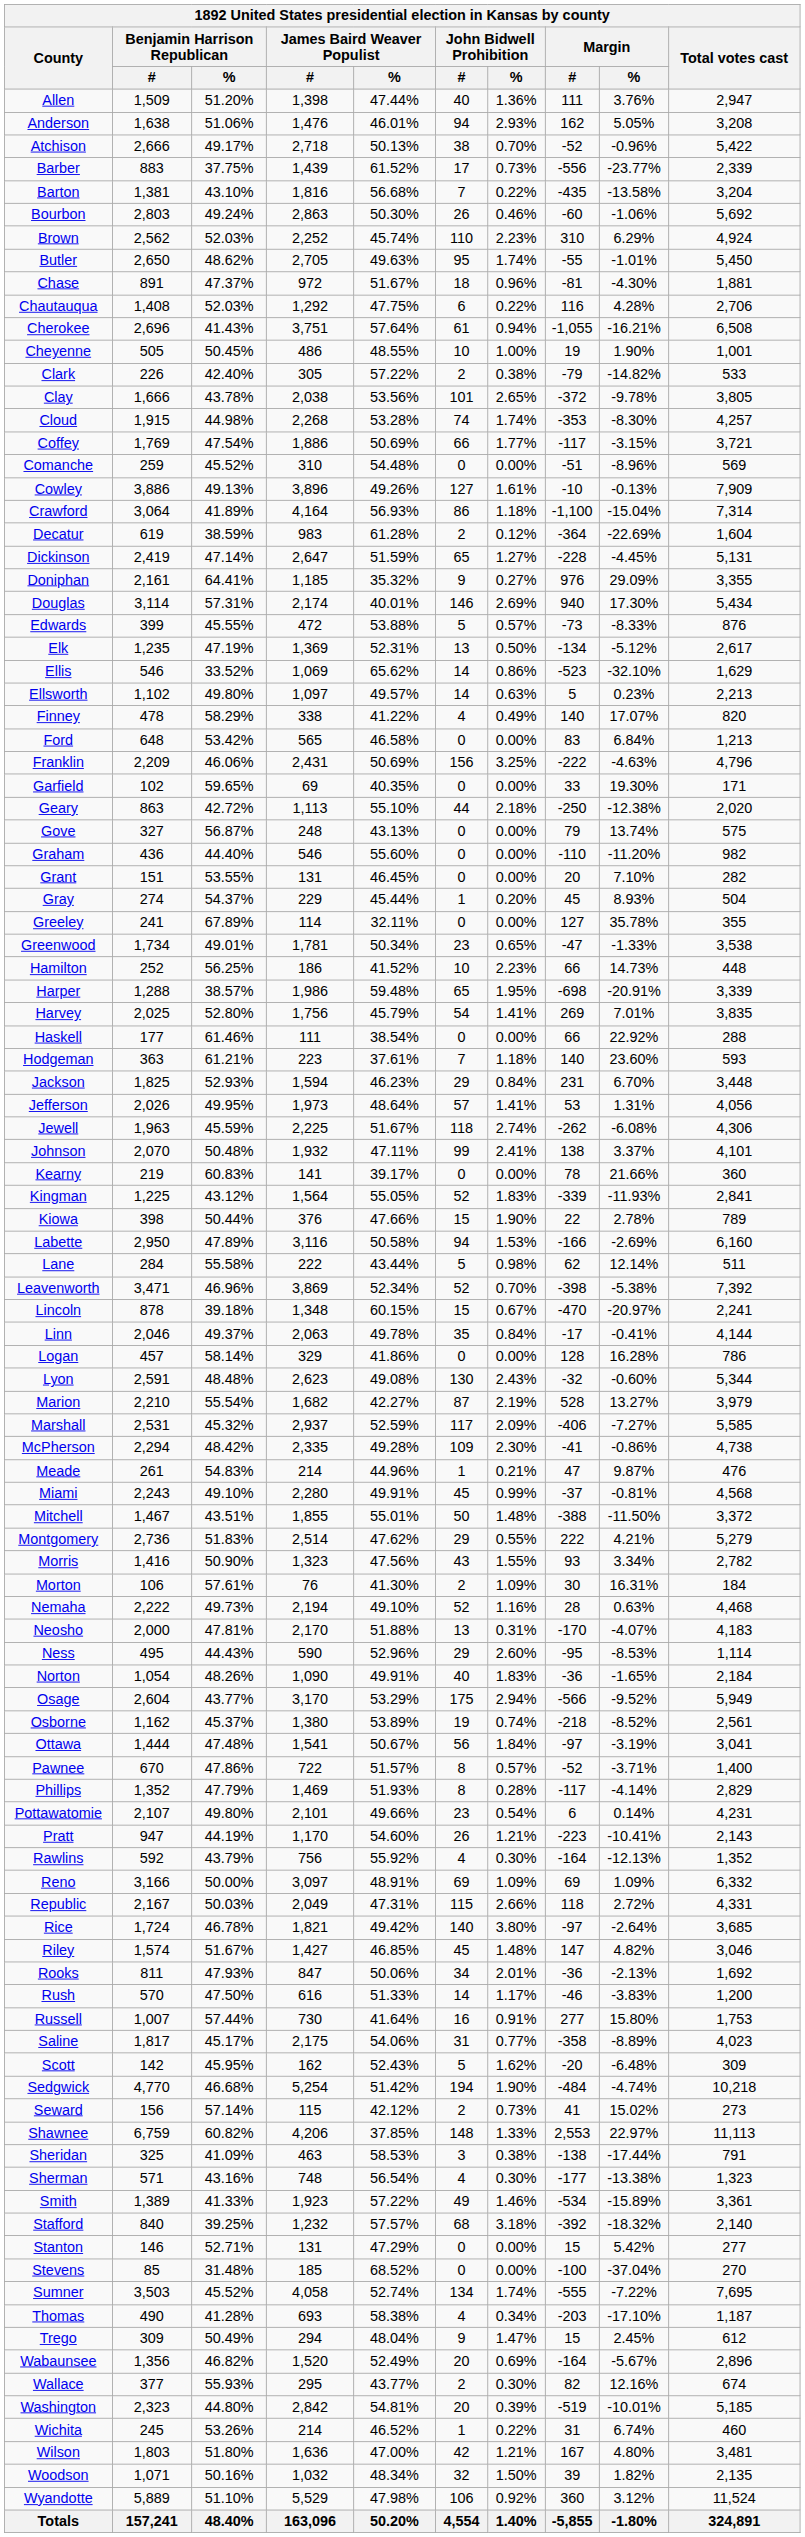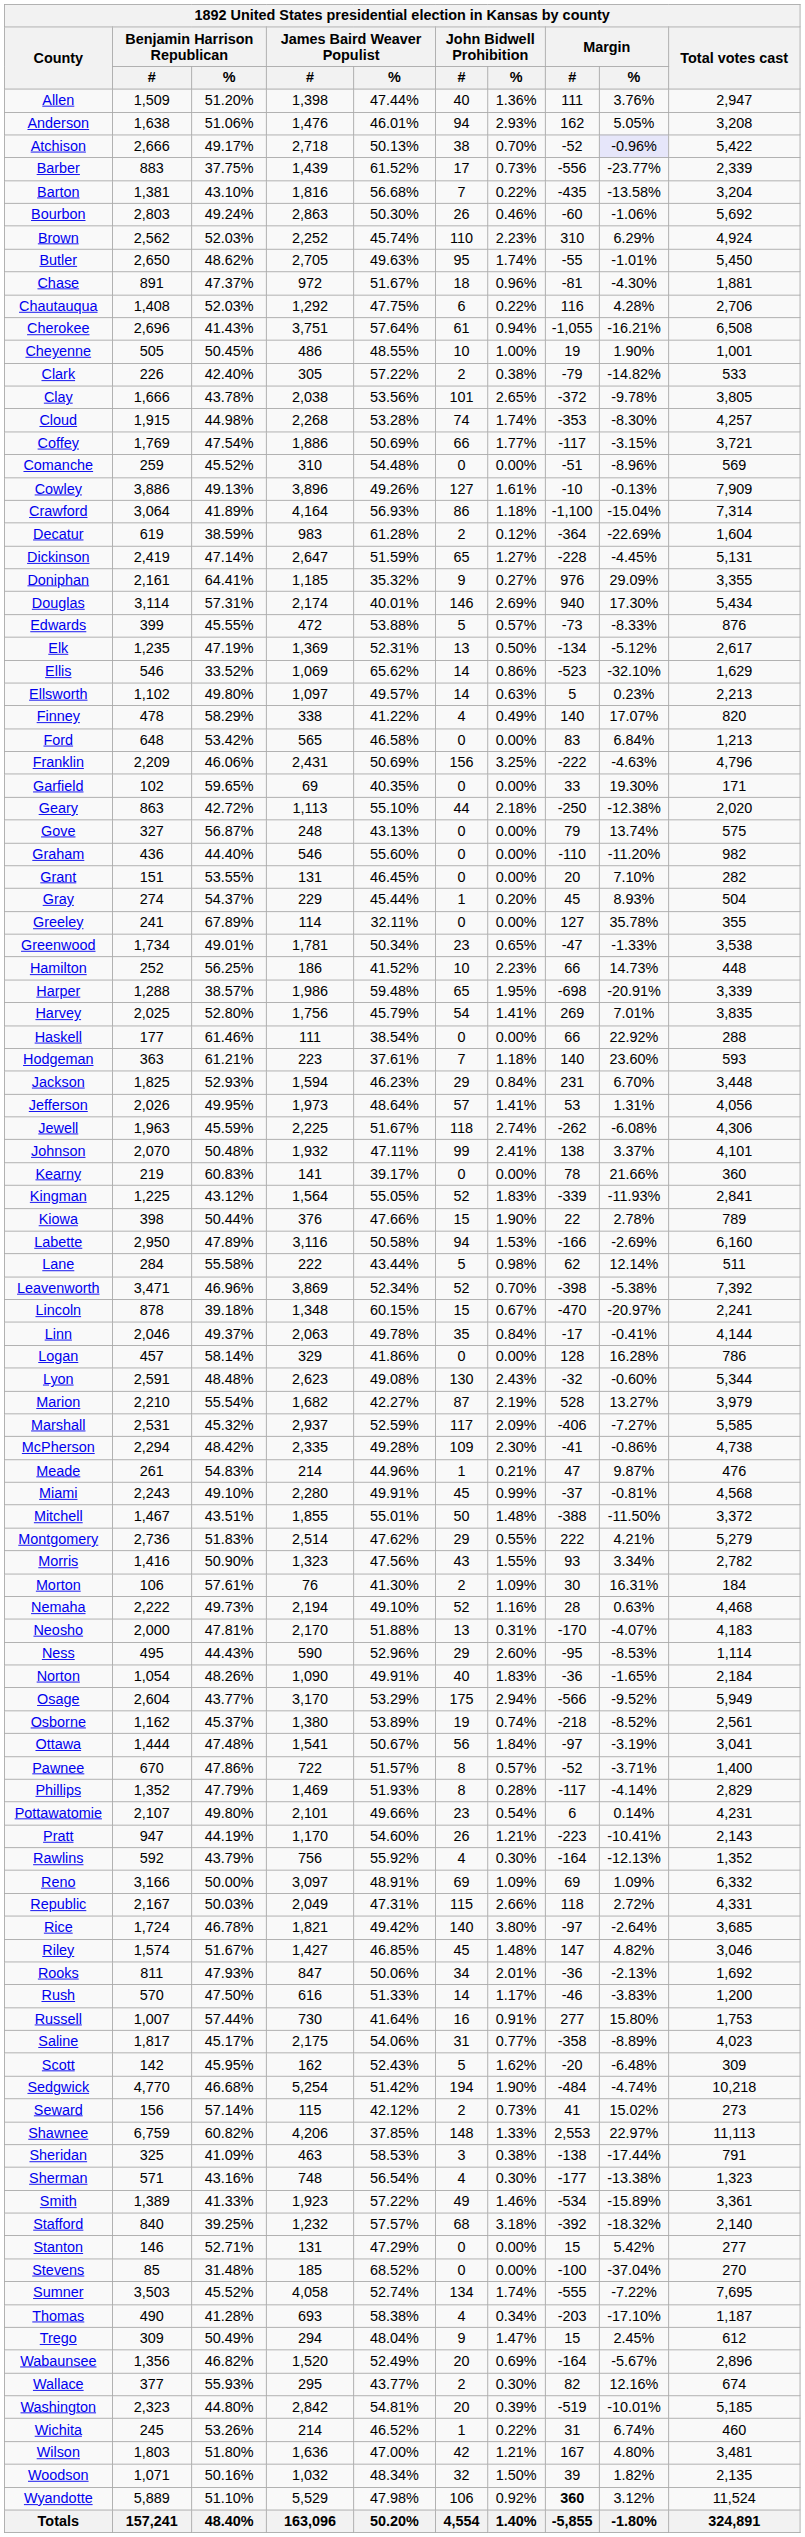(634, 146) no background -> (634, 146) lavender background
(572, 2498) normal -> (572, 2498) bold
